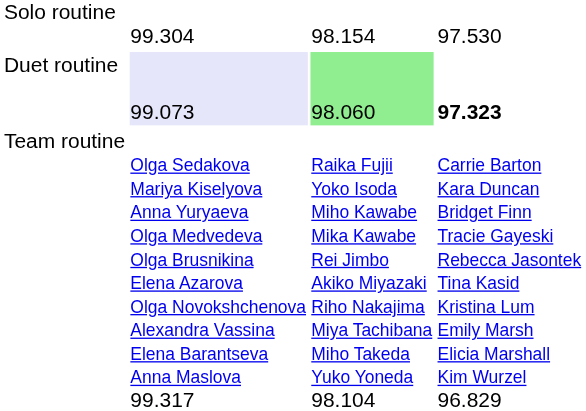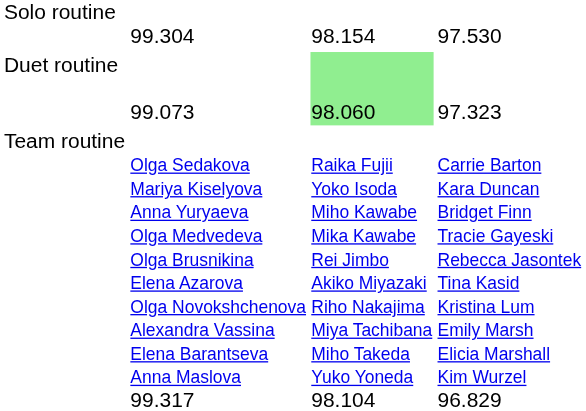(162, 112) lavender background -> (162, 112) no background
(470, 112) bold -> (470, 112) normal
